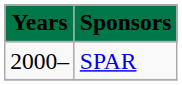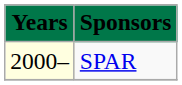(40, 60) no background -> (40, 60) lightyellow background
